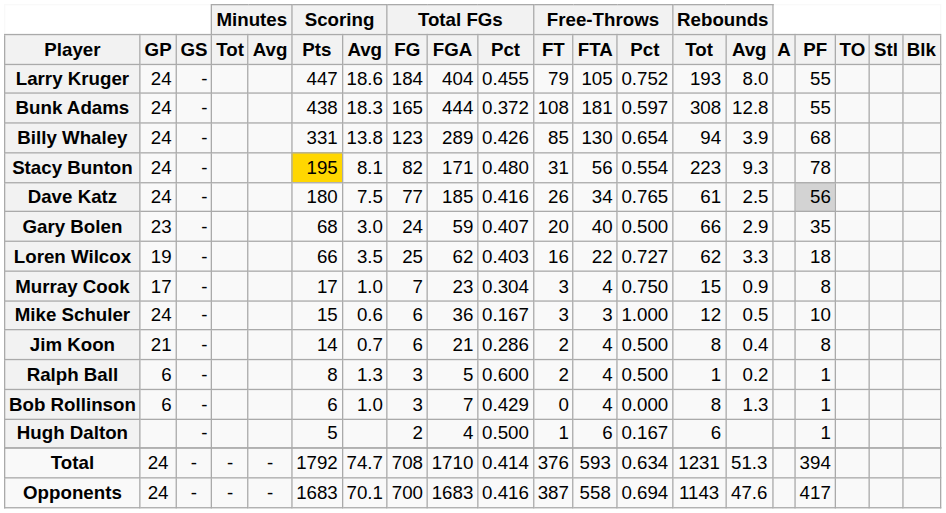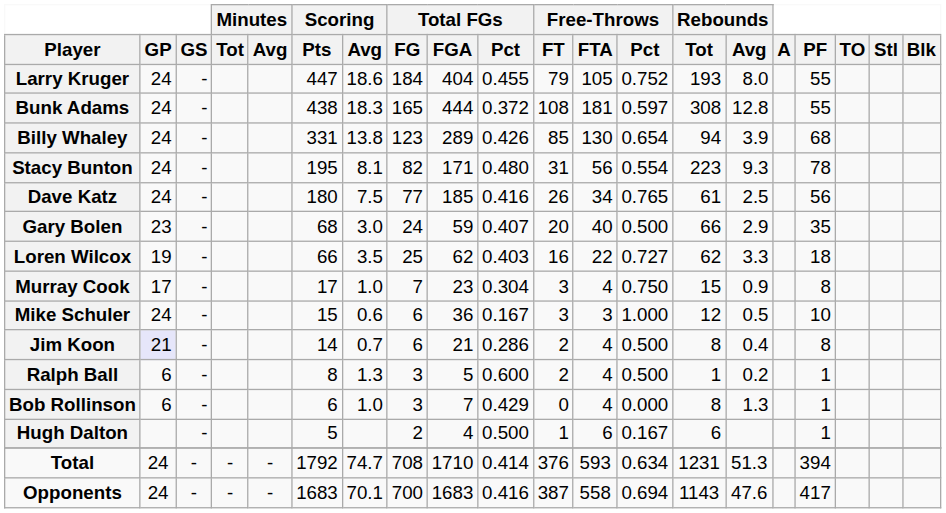(322, 168) gold background -> (322, 168) no background
(820, 197) lightgrey background -> (820, 197) no background
(161, 345) no background -> (161, 345) lavender background
